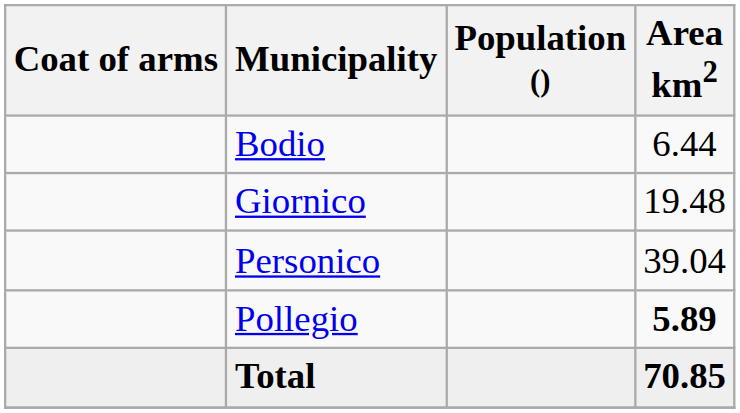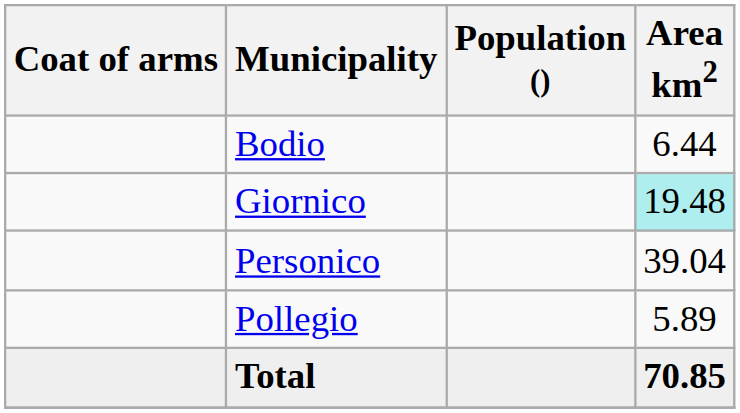(685, 201) no background -> (685, 201) paleturquoise background
(685, 318) bold -> (685, 318) normal
